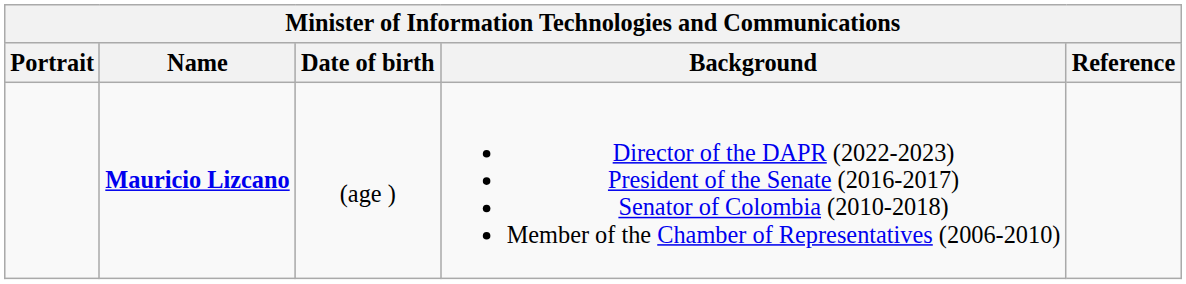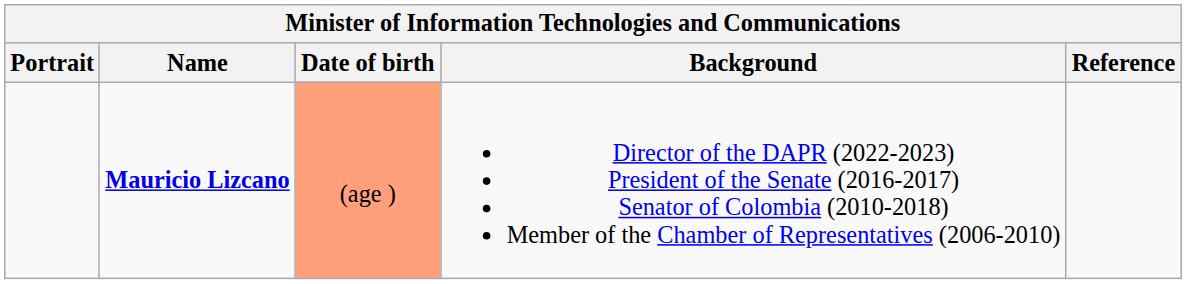(368, 193) no background -> (368, 193) lightsalmon background
